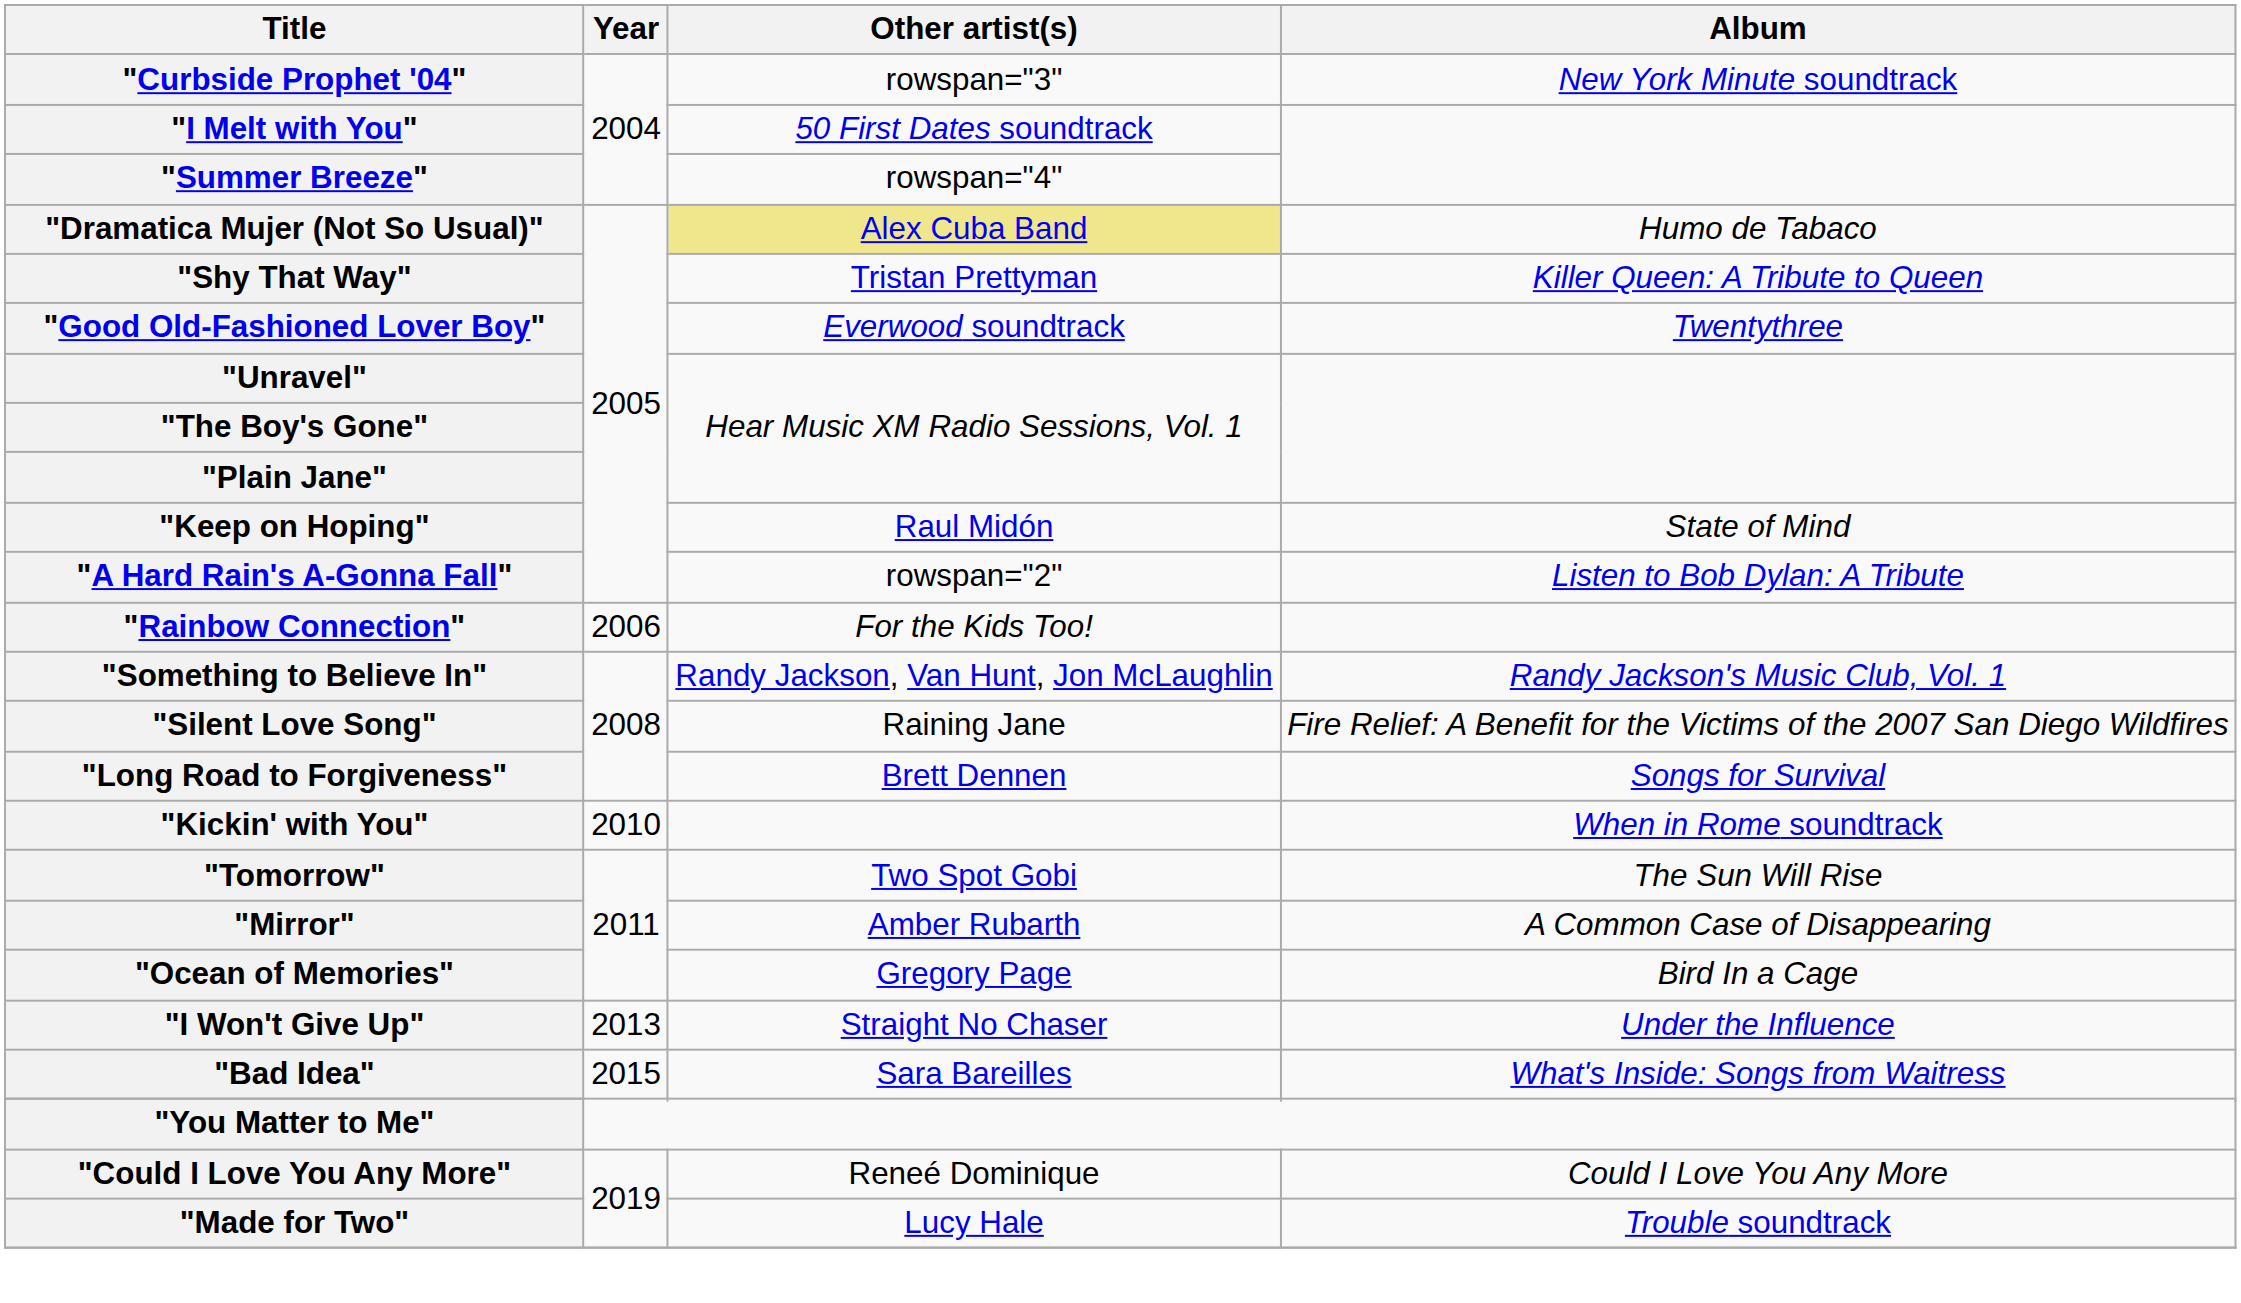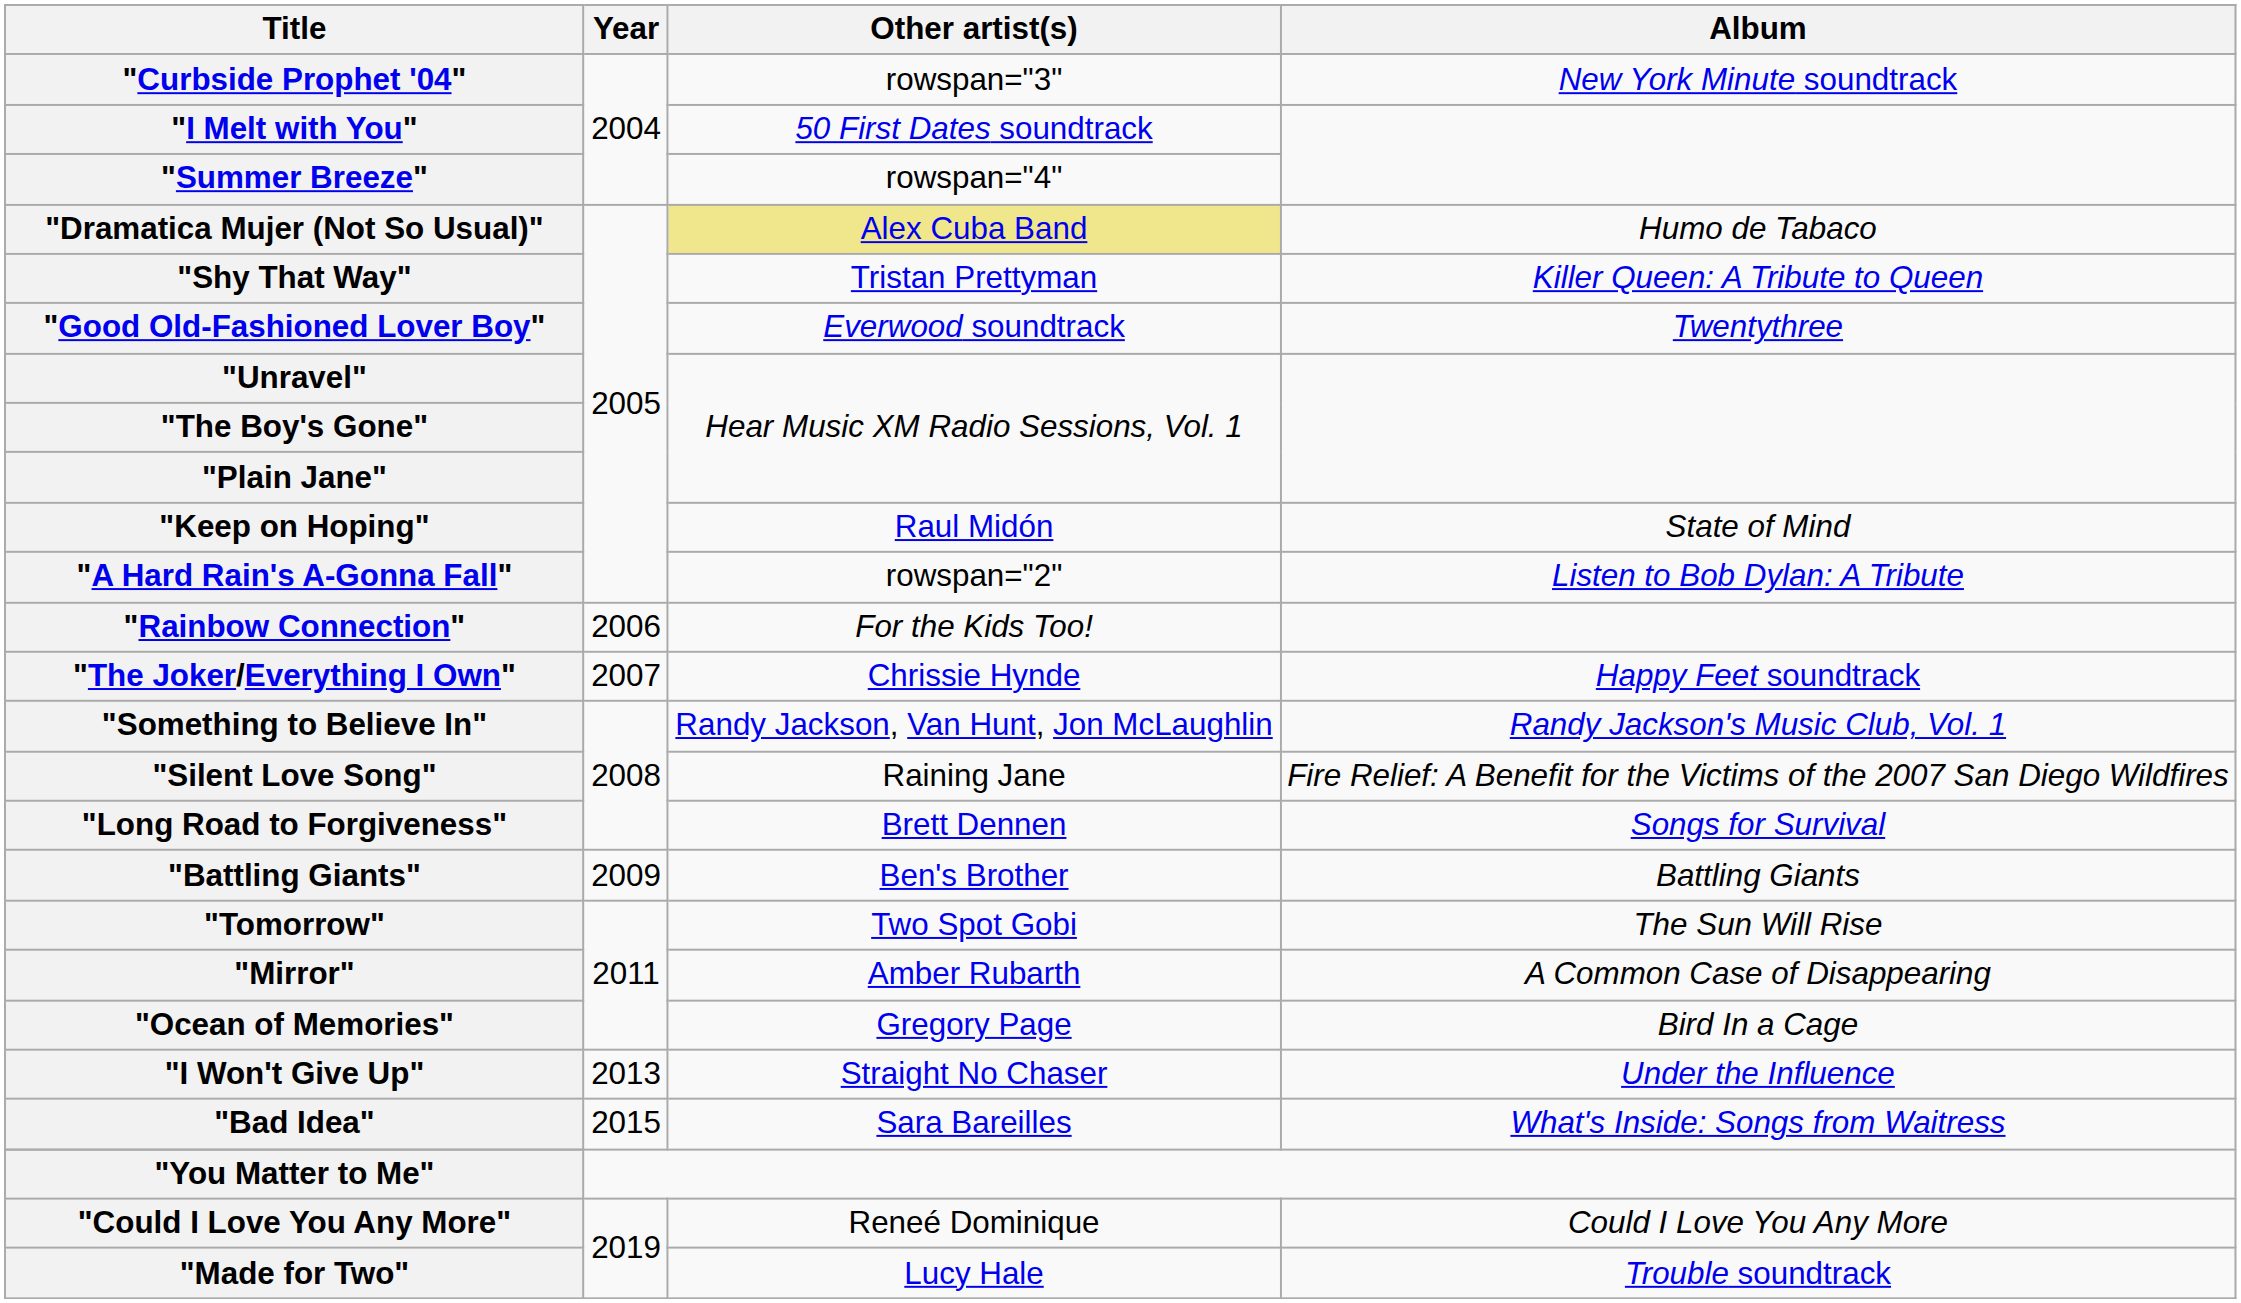+ row: (294, 675)
+ row: (294, 874)
- row: (294, 825)
